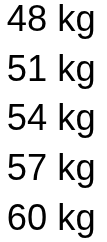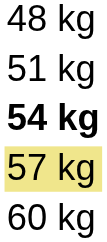(51, 118) normal -> (53, 118) bold
(51, 168) no background -> (51, 168) khaki background
